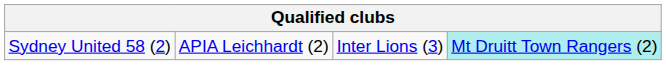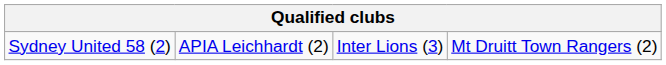(554, 45) paleturquoise background -> (554, 45) no background
